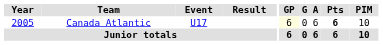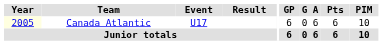(23, 22) no background -> (23, 22) lightyellow background
(289, 22) lightyellow background -> (289, 22) no background
(335, 22) bold -> (335, 22) normal
